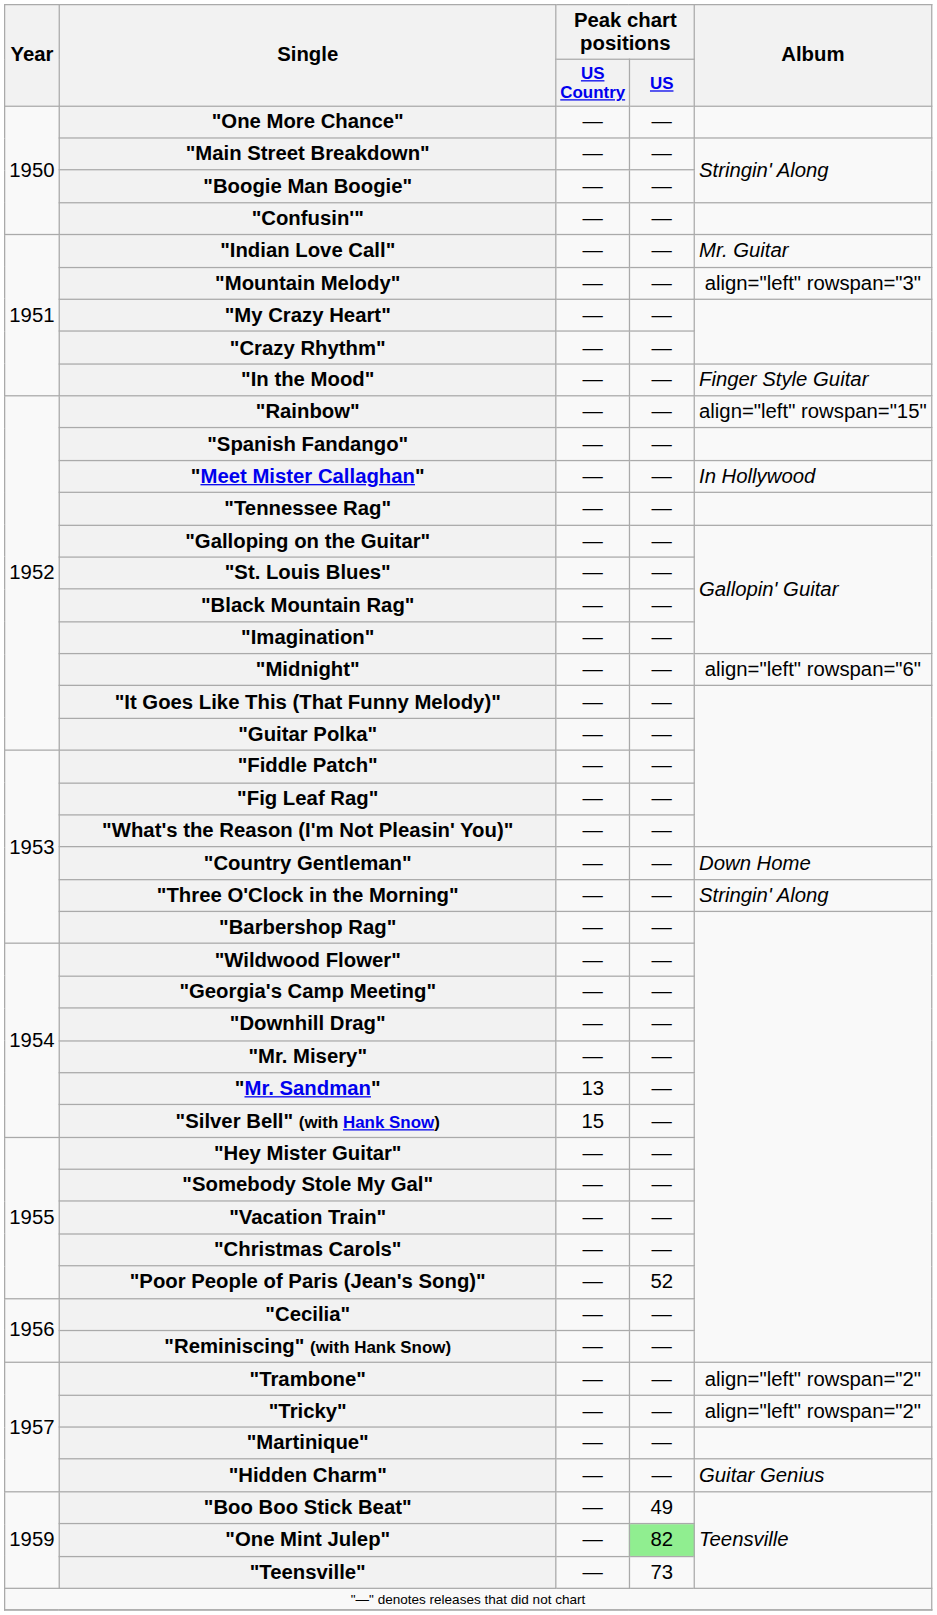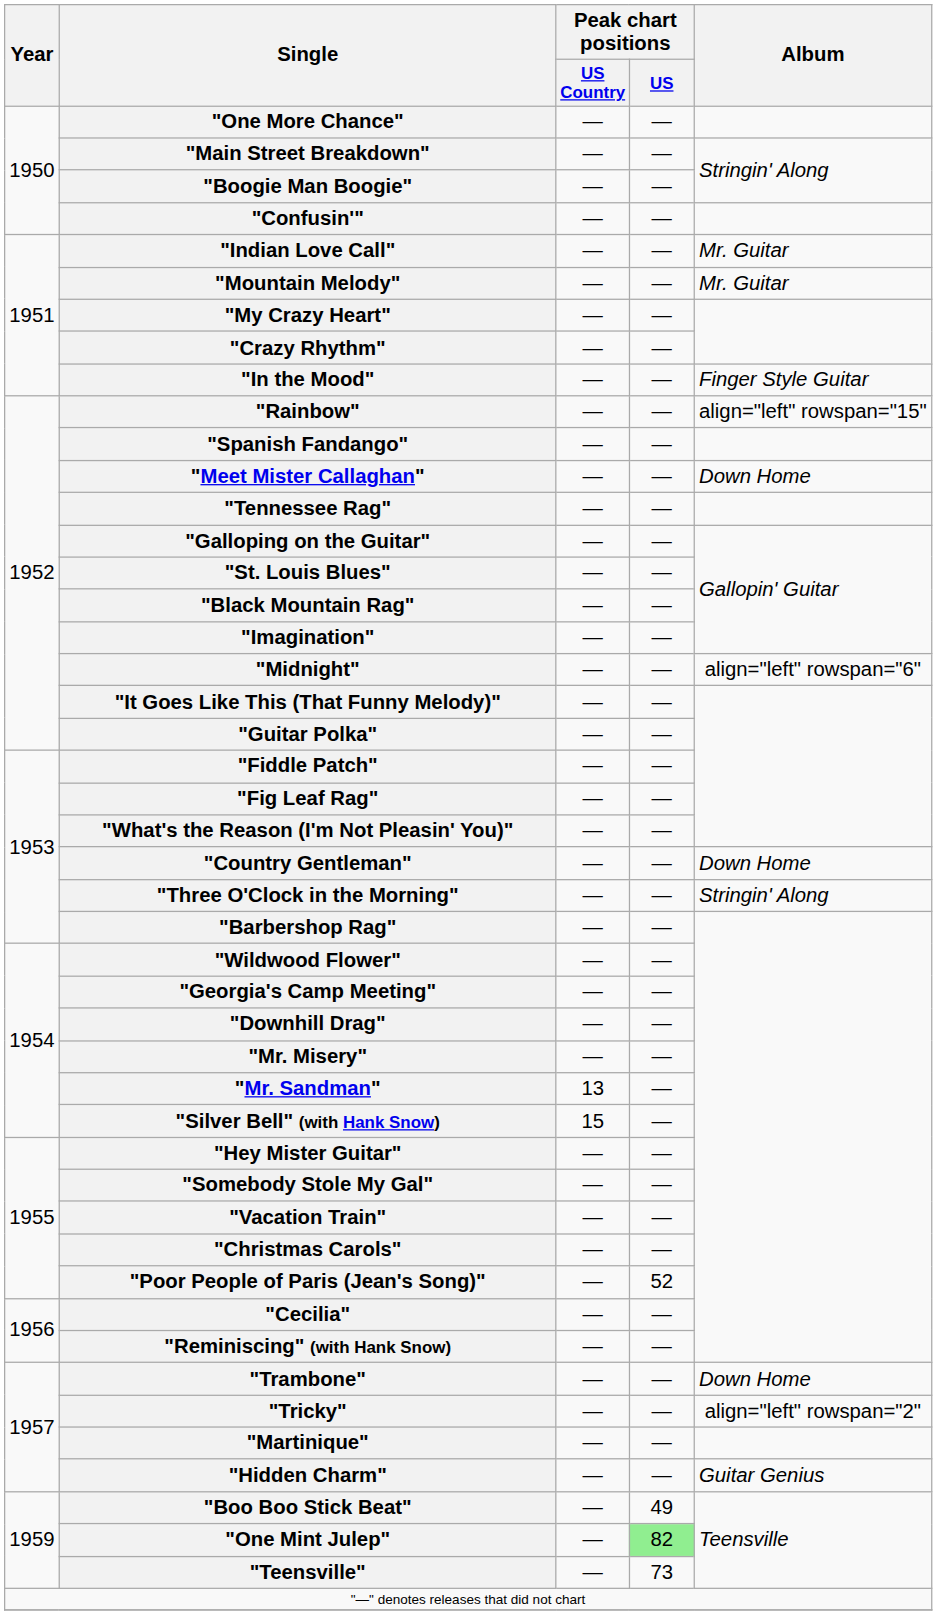(813, 282) align="left" rowspan="3" -> (744, 282) Mr. Guitar
(757, 476) In Hollywood -> (755, 476) Down Home
(813, 1378) align="left" rowspan="2" -> (755, 1378) Down Home
